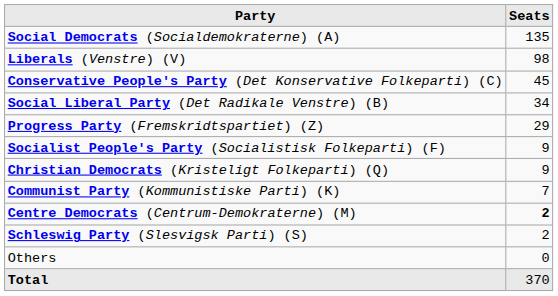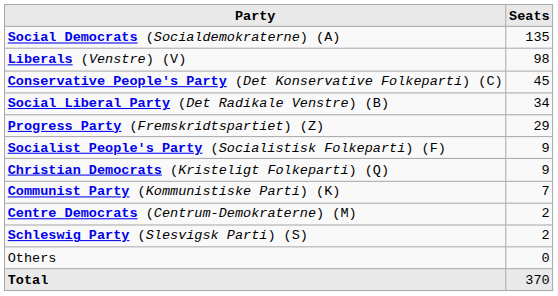(546, 214) bold -> (546, 214) normal
